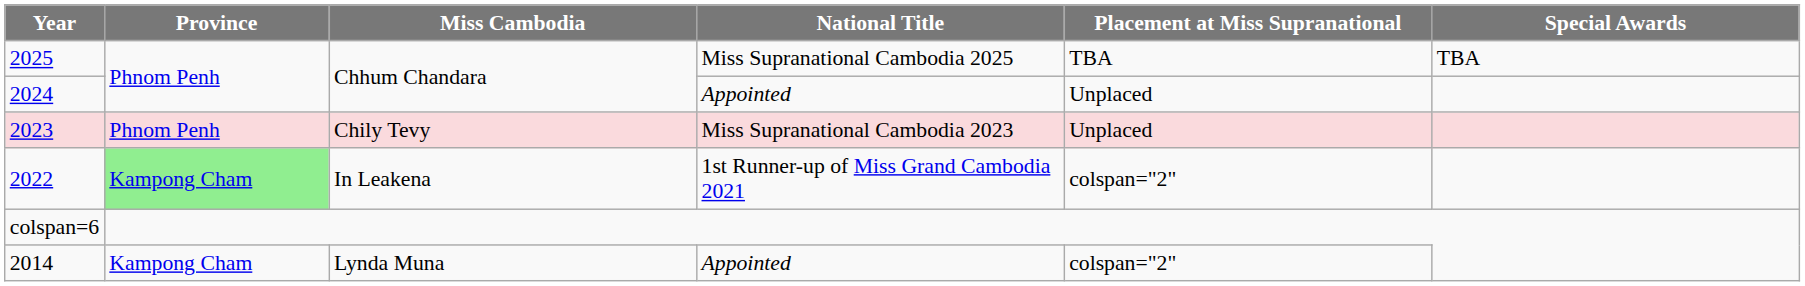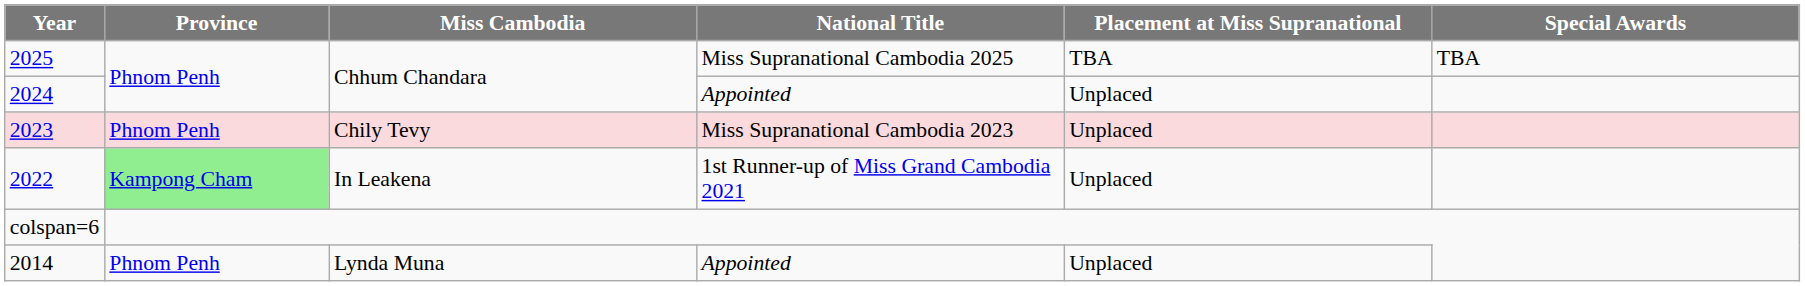(1123, 178) colspan="2" -> (1111, 178) Unplaced
(181, 263) Kampong Cham -> (165, 263) Phnom Penh
(1123, 263) colspan="2" -> (1111, 263) Unplaced
